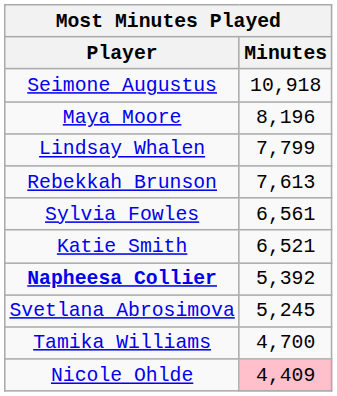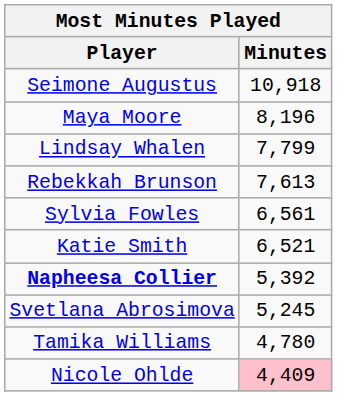(286, 343) 4,700 -> (286, 343) 4,780
